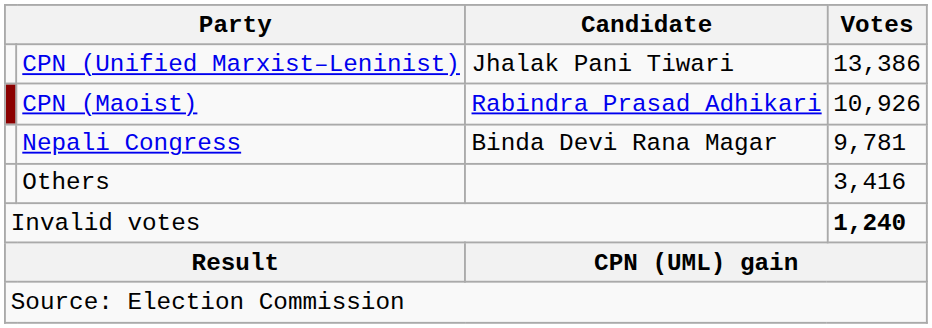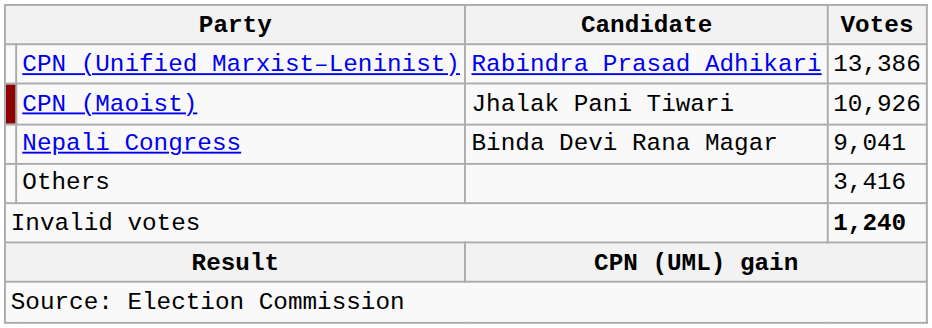(603, 64) Jhalak Pani Tiwari -> (647, 64) Rabindra Prasad Adhikari
(647, 104) Rabindra Prasad Adhikari -> (603, 104) Jhalak Pani Tiwari
(870, 144) 9,781 -> (870, 144) 9,041
